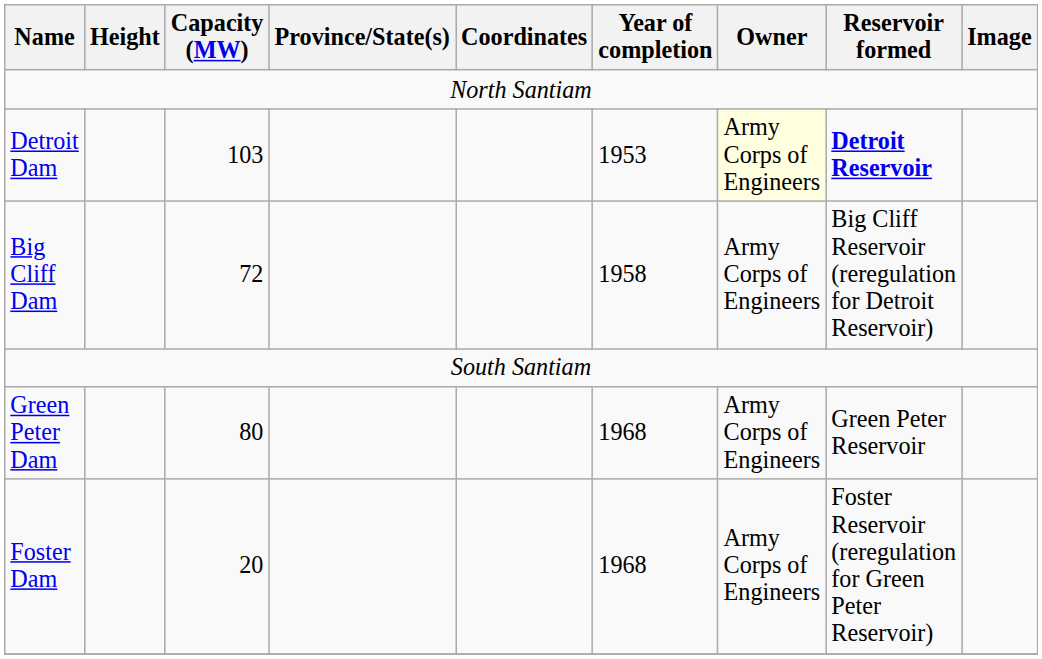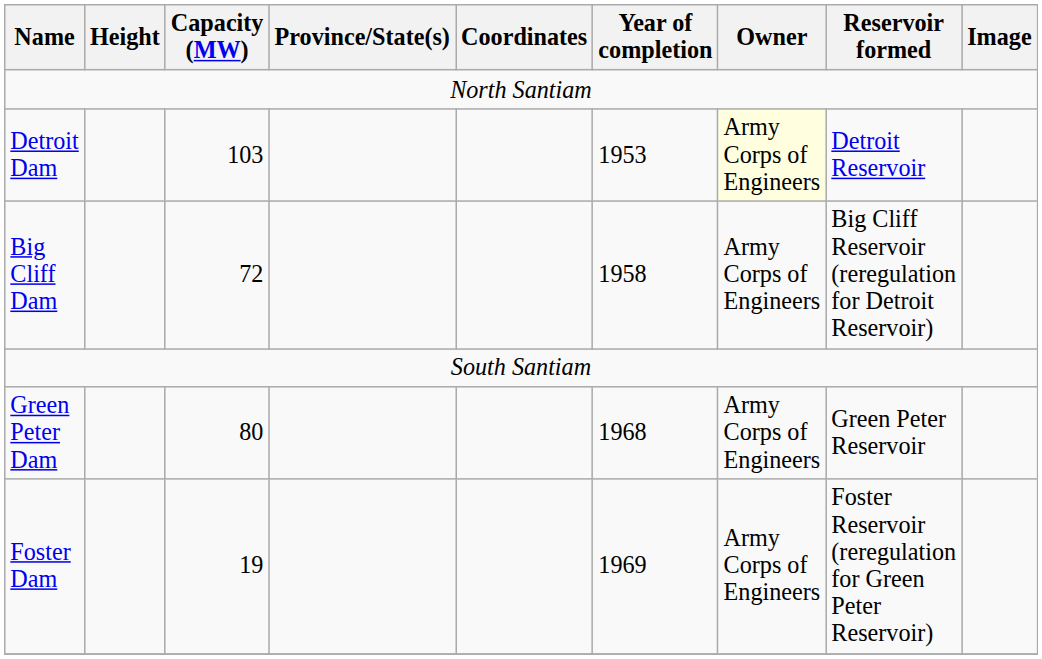(882, 154) bold -> (878, 154) normal
(251, 566) 20 -> (251, 566) 19
(623, 566) 1968 -> (623, 566) 1969
